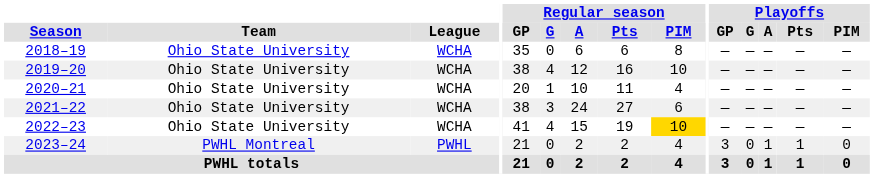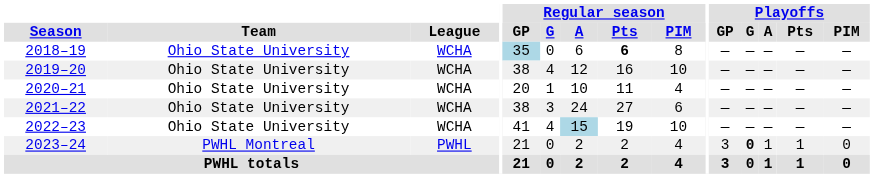(521, 51) no background -> (521, 51) lightblue background
(625, 51) normal -> (625, 51) bold
(579, 127) no background -> (579, 127) lightblue background
(678, 127) gold background -> (678, 127) no background
(750, 146) normal -> (750, 146) bold
